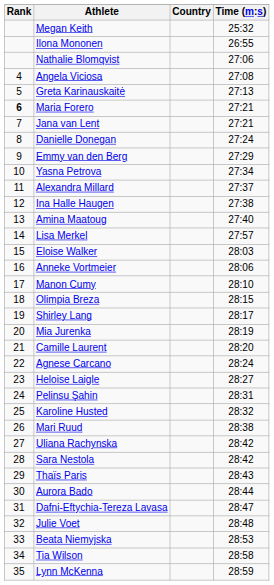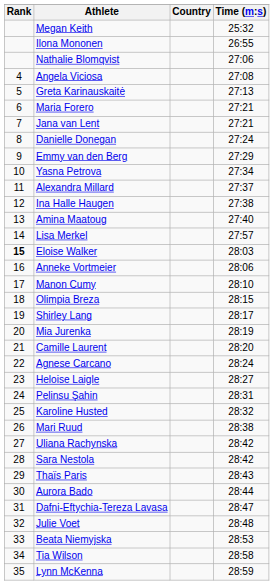(19, 108) bold -> (19, 108) normal
(19, 252) normal -> (19, 252) bold
